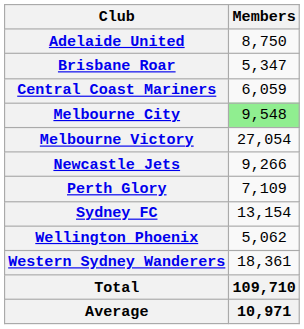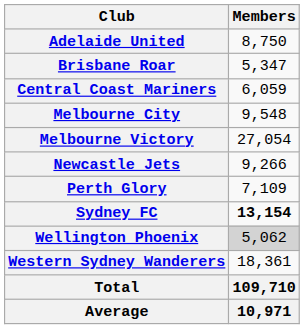(264, 115) lightgreen background -> (264, 115) no background
(264, 213) normal -> (264, 213) bold
(264, 238) no background -> (264, 238) lightgrey background
